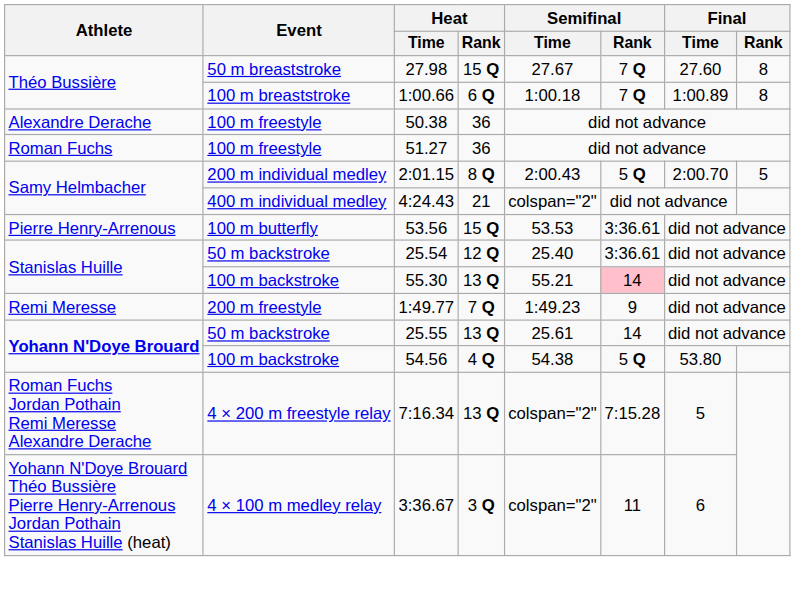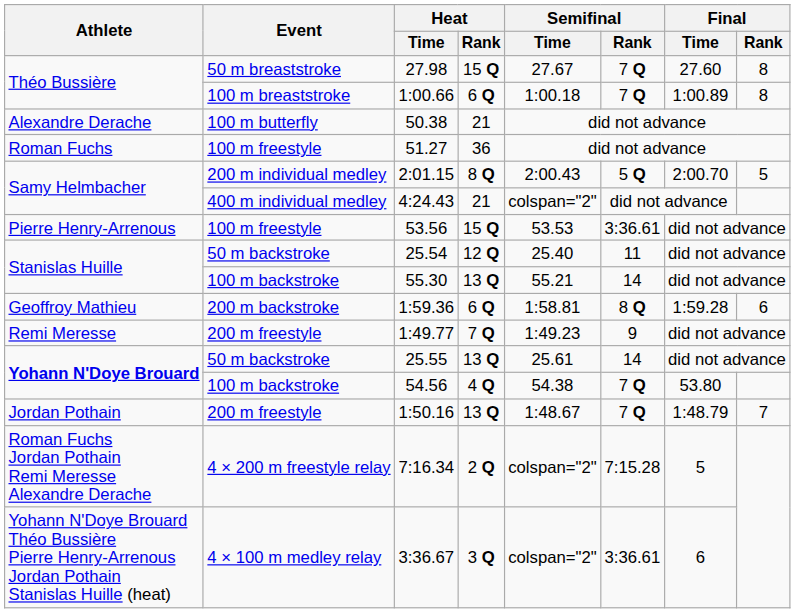(264, 122) 100 m freestyle -> (263, 122) 100 m butterfly
(481, 122) 36 -> (481, 122) 21
(263, 228) 100 m butterfly -> (264, 228) 100 m freestyle
(632, 254) 3:36.61 -> (632, 254) 11
(632, 281) pink background -> (632, 281) no background
+ row: (426, 307)
(632, 360) 5 Q -> (632, 386) 7 Q
+ row: (426, 413)
(481, 414) 13 Q -> (481, 467) 2 Q
(632, 505) 11 -> (632, 558) 3:36.61
